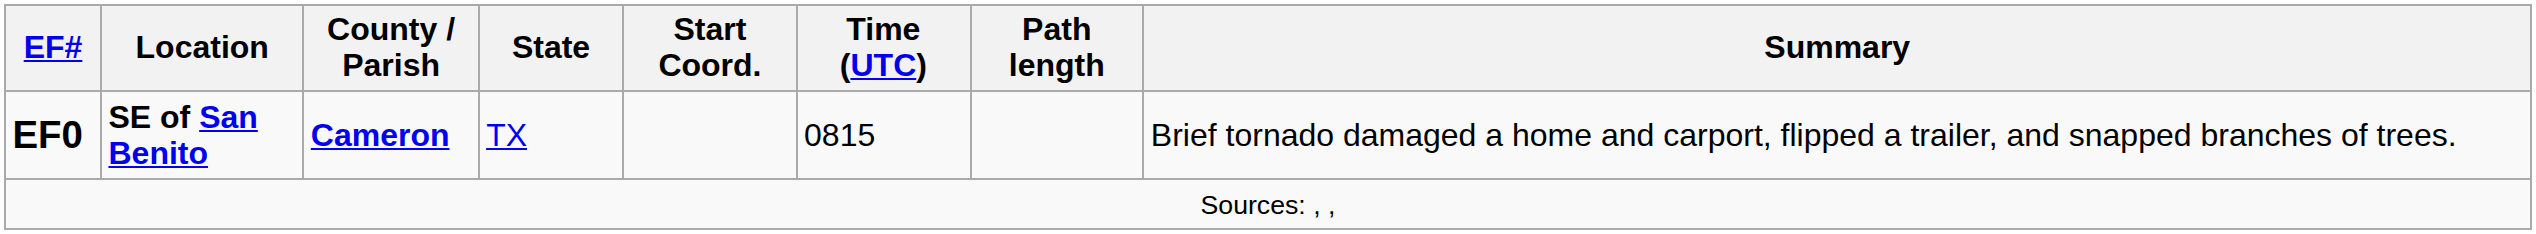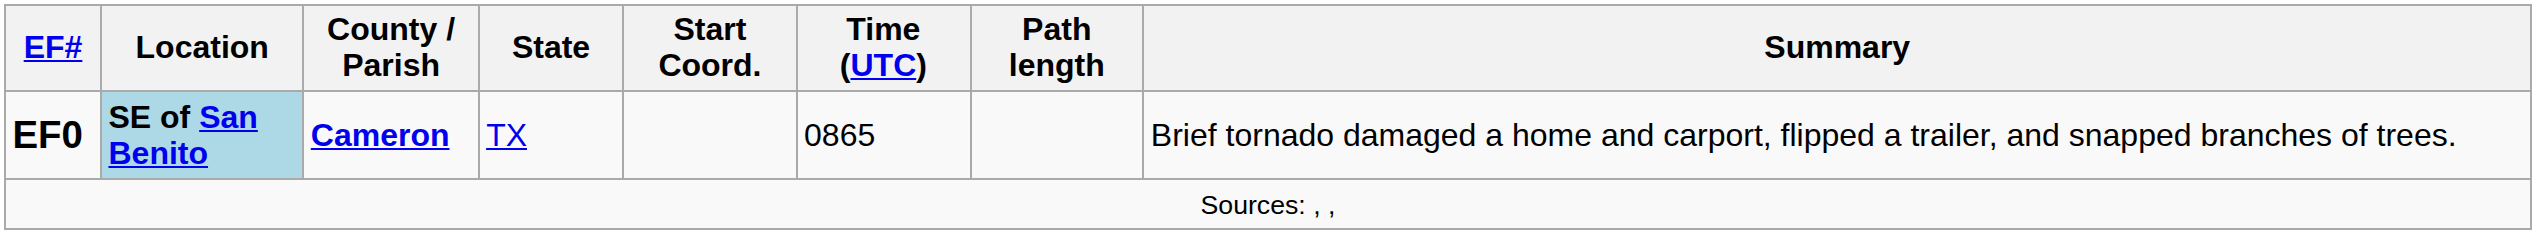(183, 134) no background -> (183, 134) lightblue background
(840, 134) 0815 -> (840, 134) 0865
